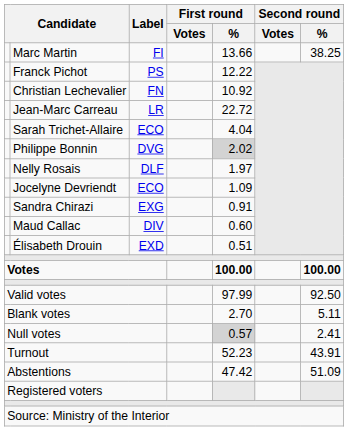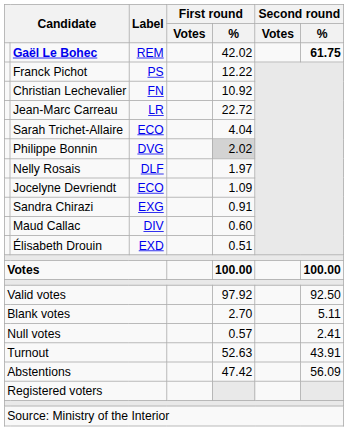+ row: (55, 53)
- row: (45, 53)
(237, 295) 97.99 -> (237, 295) 97.92
(240, 334) lightgrey background -> (240, 334) no background
(237, 353) 52.23 -> (237, 353) 52.63
(325, 372) 51.09 -> (325, 372) 56.09
